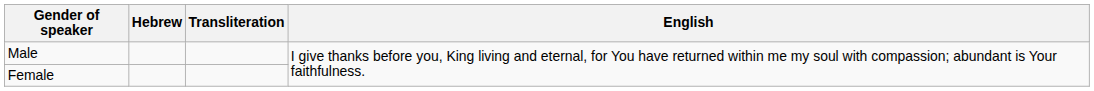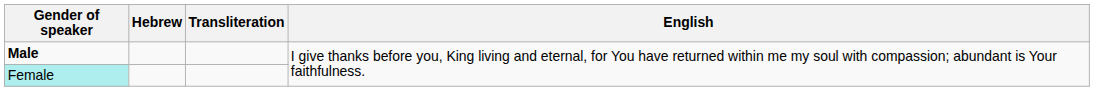(23, 53) normal -> (23, 53) bold
(31, 75) no background -> (31, 75) paleturquoise background
